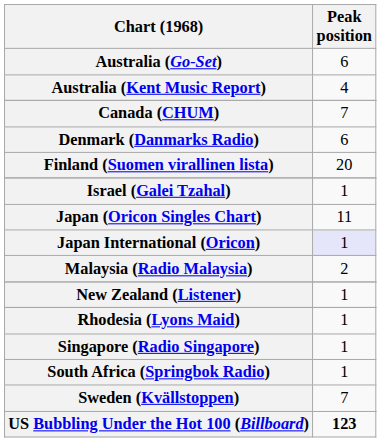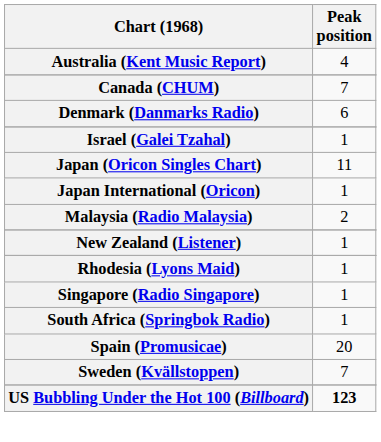- row: (159, 61)
- row: (159, 165)
(344, 242) lavender background -> (344, 191) no background
+ row: (159, 346)
